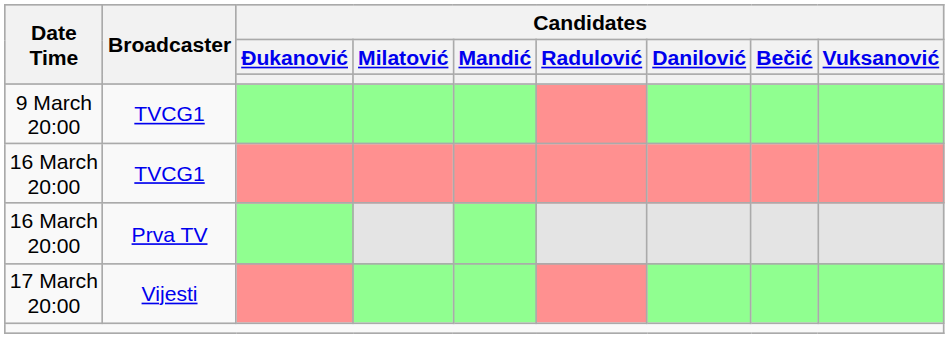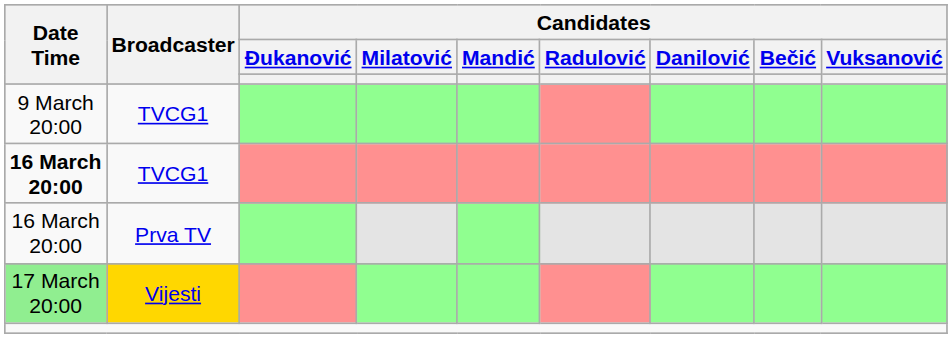(54, 174) normal -> (56, 174) bold
(54, 293) no background -> (56, 293) lightgreen background
(170, 293) no background -> (173, 293) gold background
